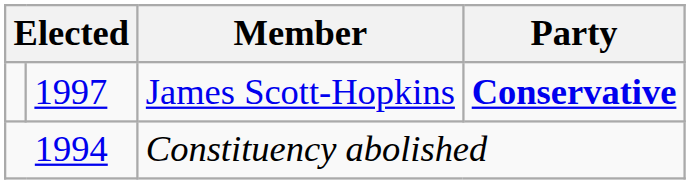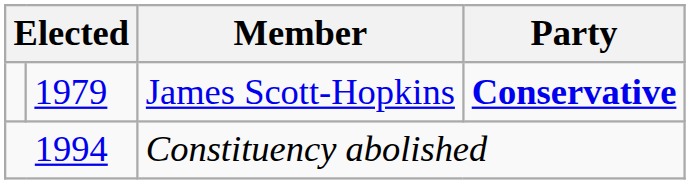(71, 91) 1997 -> (71, 91) 1979
